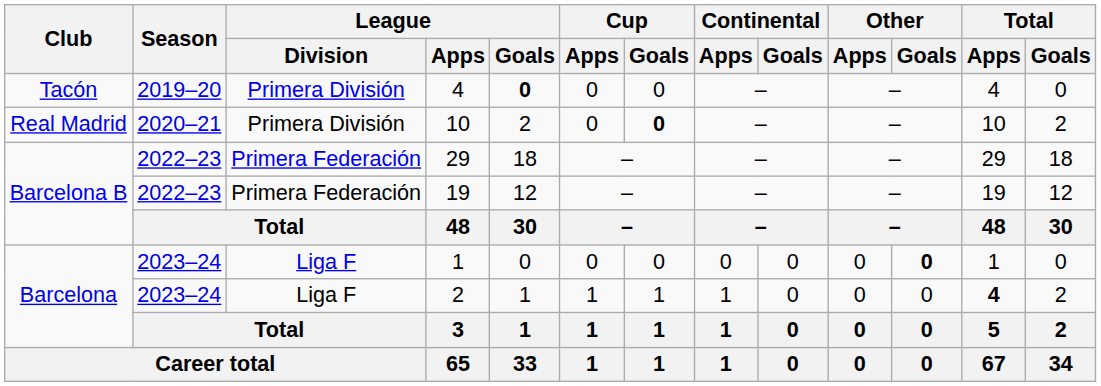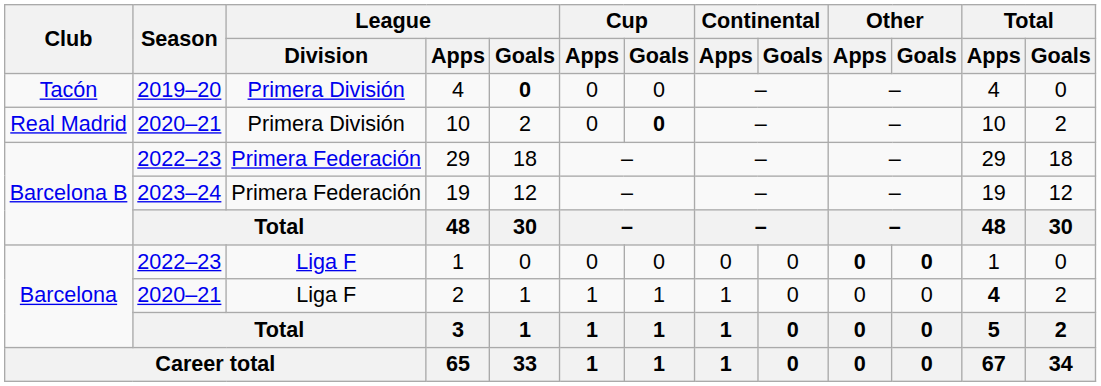(179, 192) 2022–23 -> (179, 192) 2023–24
(179, 261) 2023–24 -> (179, 261) 2022–23
(860, 261) normal -> (860, 261) bold
(179, 295) 2023–24 -> (179, 295) 2020–21
